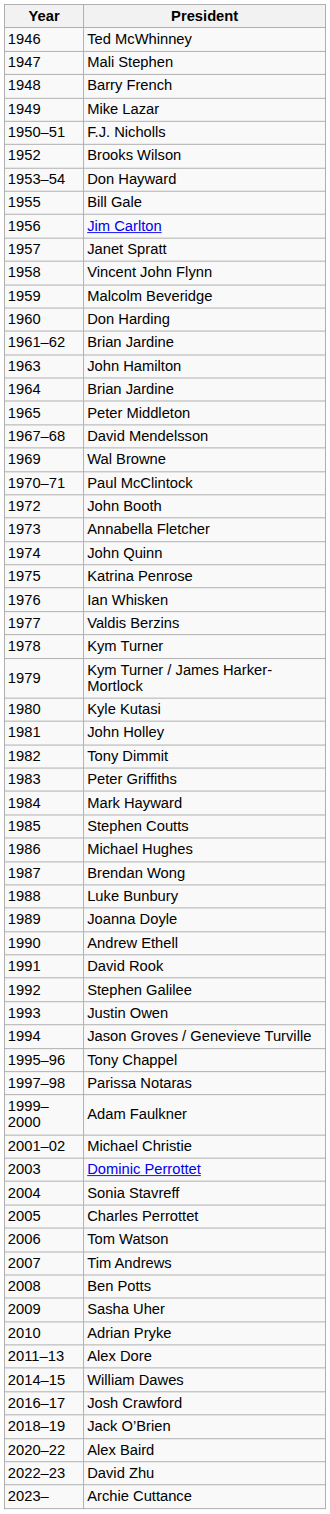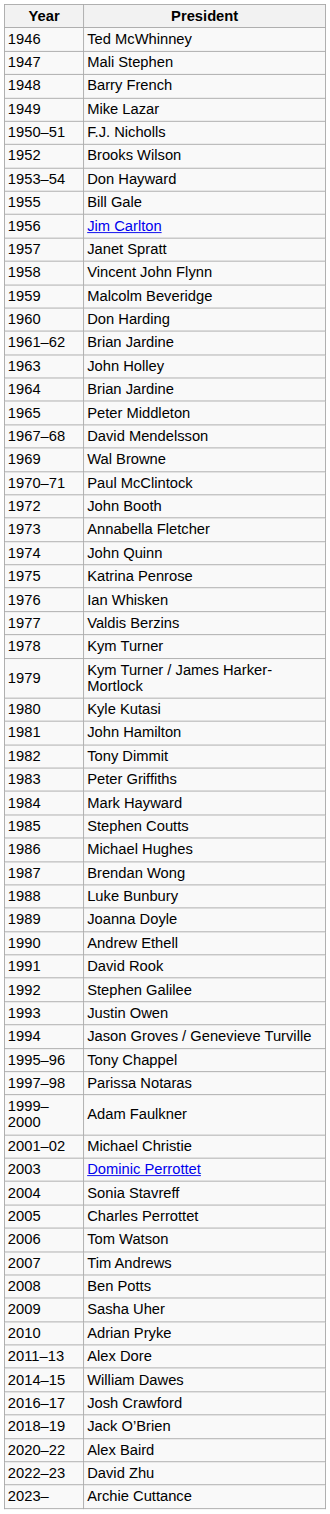(134, 366) John Hamilton -> (126, 366) John Holley
(126, 733) John Holley -> (134, 733) John Hamilton
